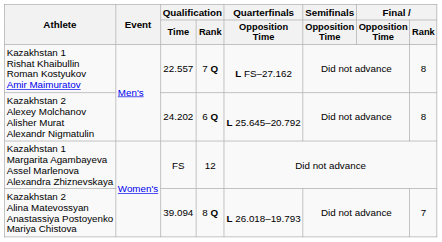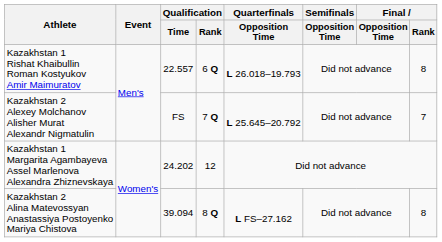(210, 69) 7 Q -> (210, 69) 6 Q
(264, 74) L FS–27.162 -> (264, 74) L 26.018–19.793
(178, 117) 24.202 -> (178, 117) FS
(210, 117) 6 Q -> (210, 117) 7 Q
(423, 117) 8 -> (423, 117) 7
(178, 165) FS -> (178, 165) 24.202
(264, 219) L 26.018–19.793 -> (264, 219) L FS–27.162
(423, 213) 7 -> (423, 213) 8
